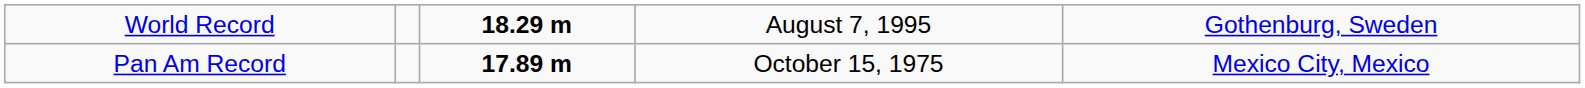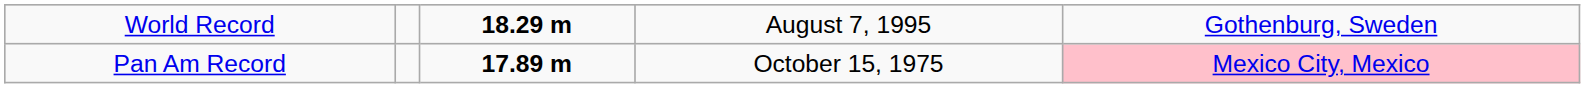(1321, 63) no background -> (1321, 63) pink background
